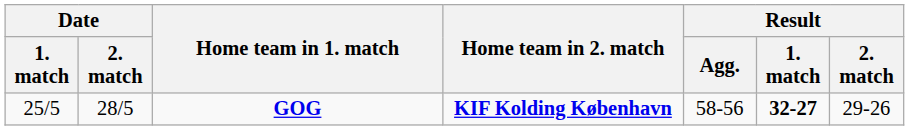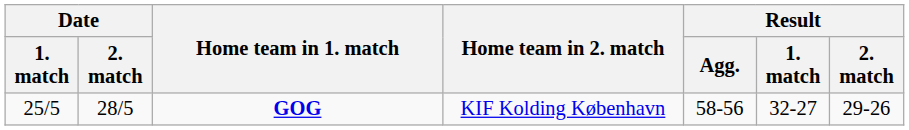(563, 108) bold -> (563, 108) normal
(793, 108) bold -> (793, 108) normal
